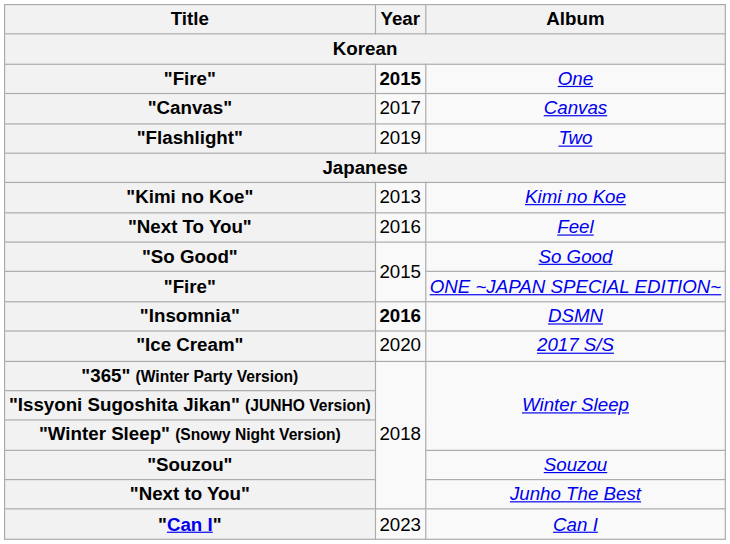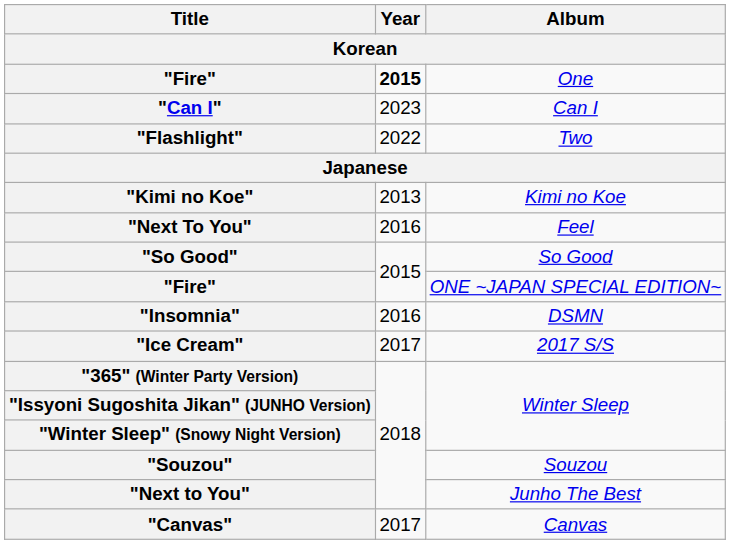rows swapped: (190, 108) <-> (190, 524)
(400, 138) 2019 -> (400, 138) 2022
(400, 316) bold -> (400, 316) normal
(400, 345) 2020 -> (400, 345) 2017
